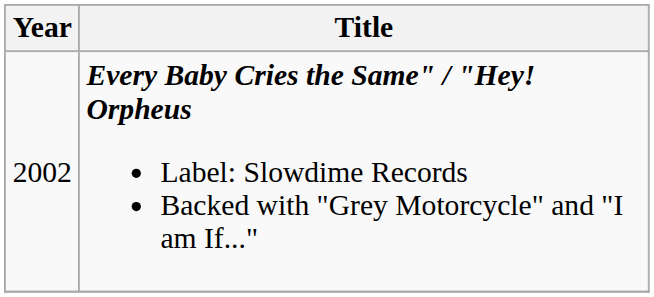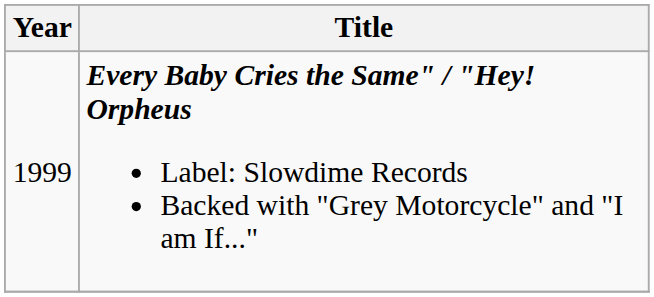(42, 171) 2002 -> (42, 171) 1999
